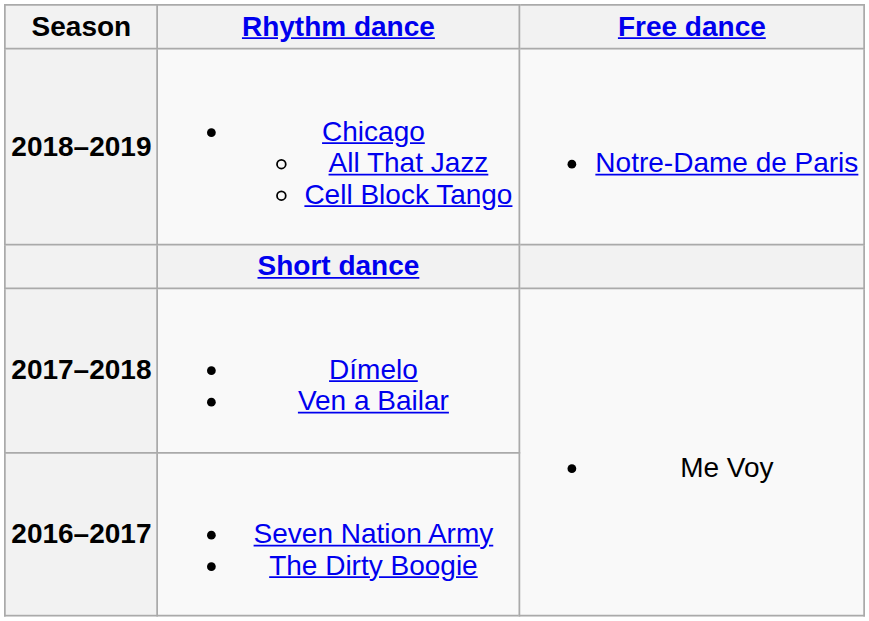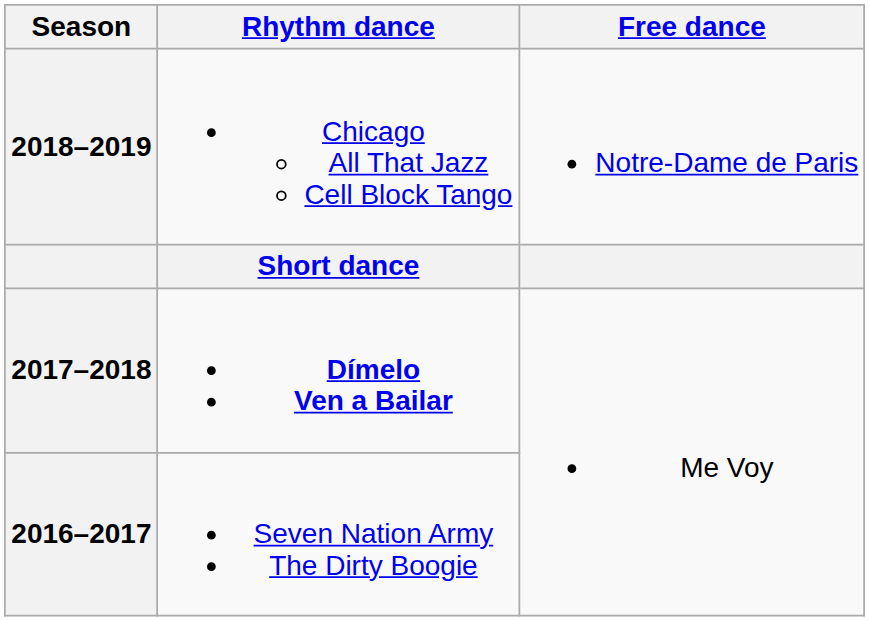(338, 386) normal -> (338, 386) bold
